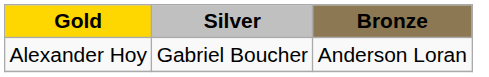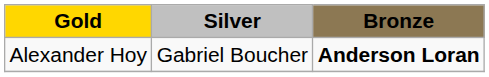(392, 54) normal -> (399, 54) bold
